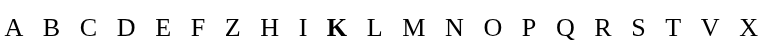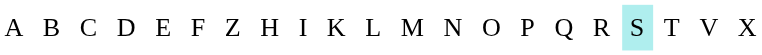(337, 27) bold -> (336, 27) normal
(639, 27) no background -> (637, 27) paleturquoise background
